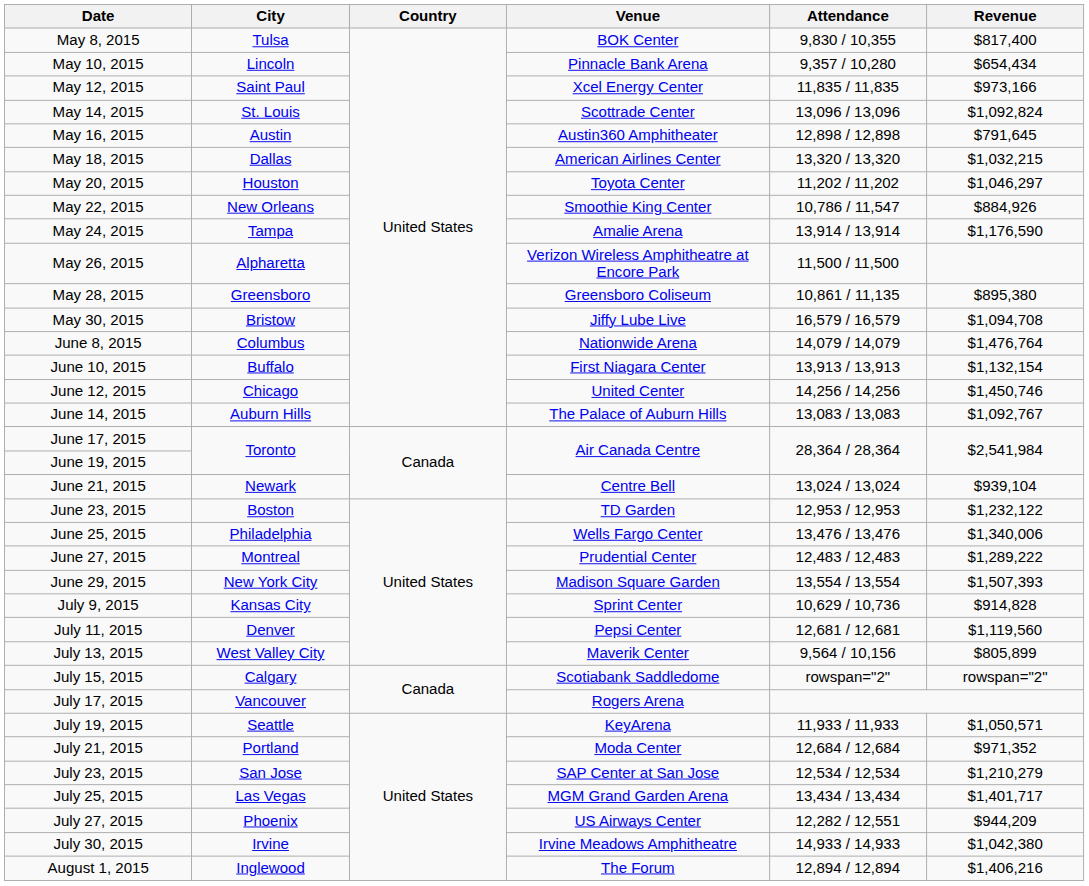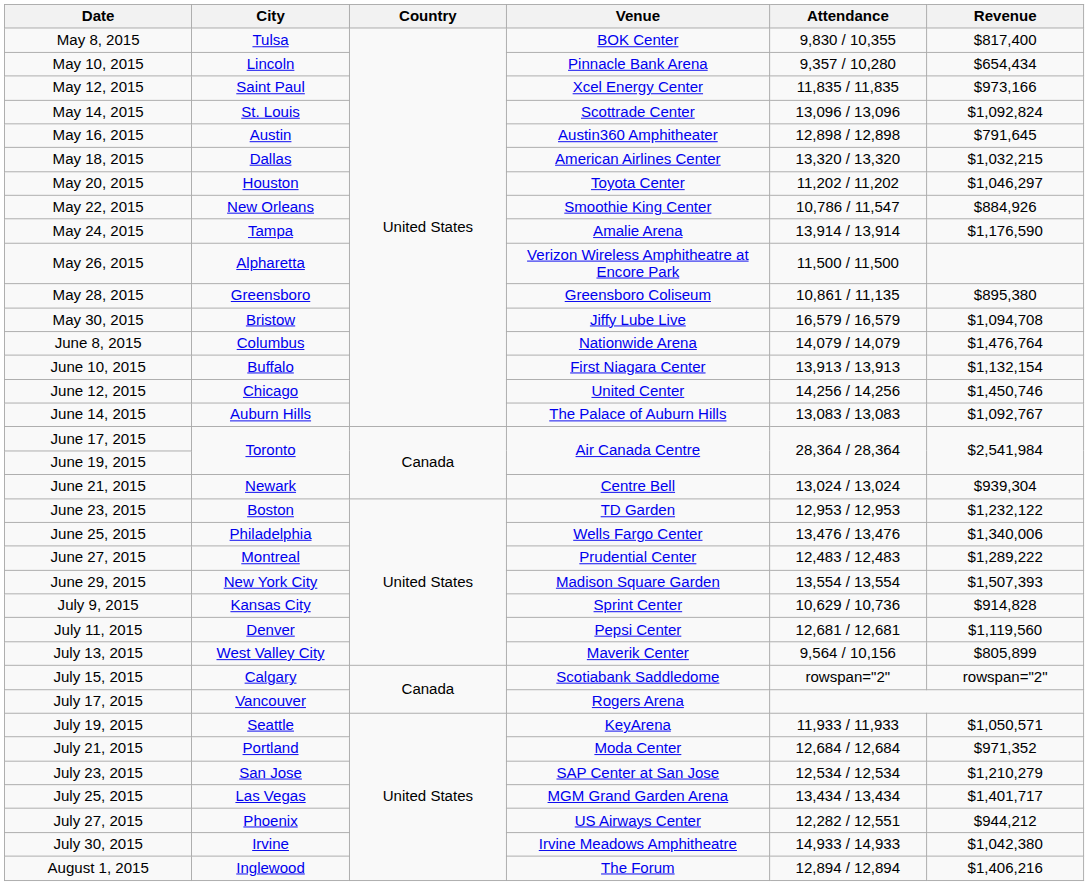(1005, 486) $939,104 -> (1005, 486) $939,304
(1005, 820) $944,209 -> (1005, 820) $944,212
